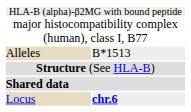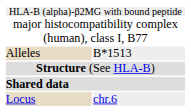(105, 99) bold -> (105, 99) normal
